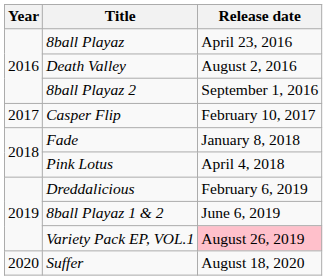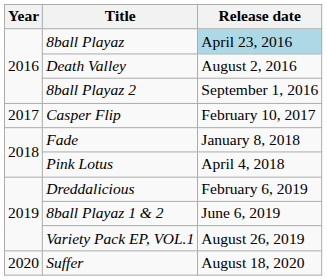(247, 41) no background -> (247, 41) lightblue background
(253, 238) pink background -> (253, 238) no background
